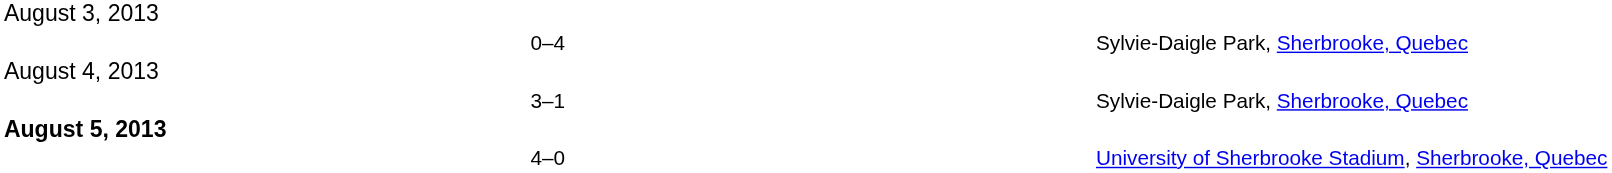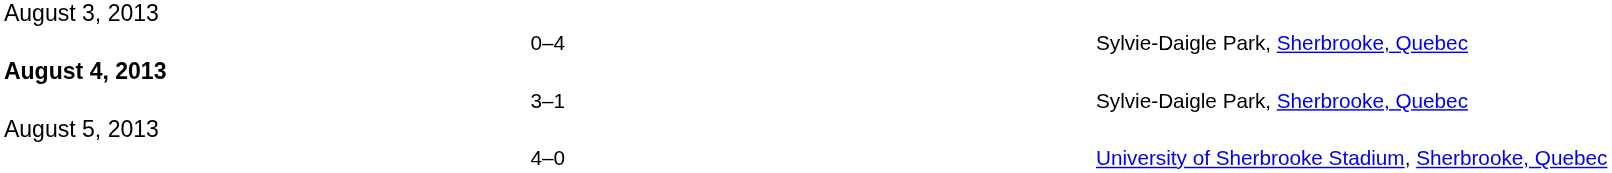(81, 71) normal -> (85, 71) bold
(85, 129) bold -> (81, 129) normal
